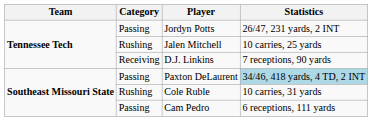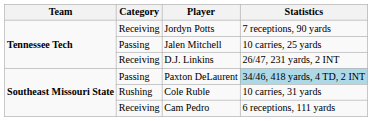(134, 28) Passing -> (139, 28) Receiving
(291, 28) 26/47, 231 yards, 2 INT -> (287, 28) 7 receptions, 90 yards
(135, 44) Rushing -> (134, 44) Passing
(287, 60) 7 receptions, 90 yards -> (291, 60) 26/47, 231 yards, 2 INT
(134, 108) Passing -> (139, 108) Receiving
